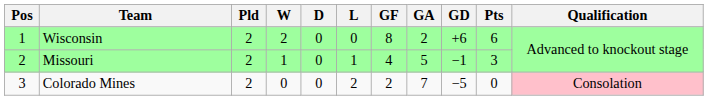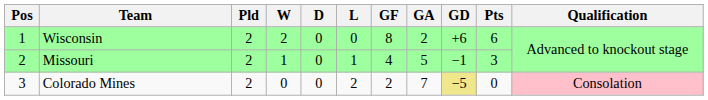(459, 83) no background -> (459, 83) khaki background
